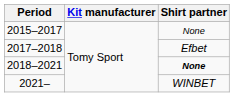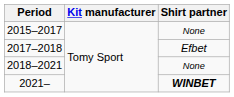(194, 65) bold -> (194, 66) normal
(194, 83) normal -> (194, 83) bold
